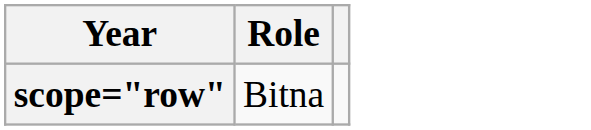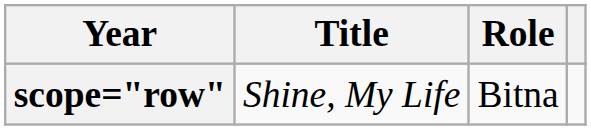+ column: (352, 34)
